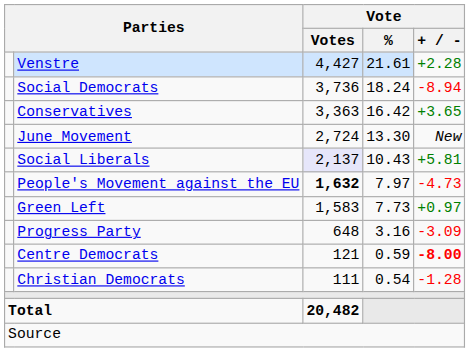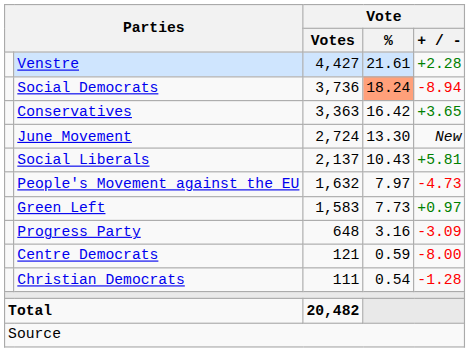(388, 88) no background -> (388, 88) lightsalmon background
(337, 160) lavender background -> (337, 160) no background
(337, 184) bold -> (337, 184) normal
(439, 256) bold -> (439, 256) normal
